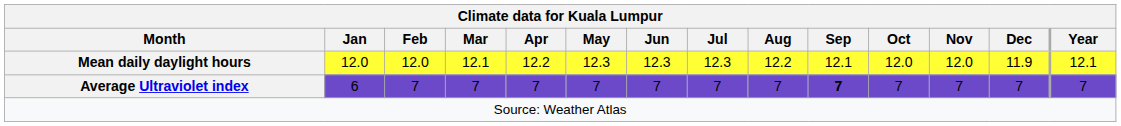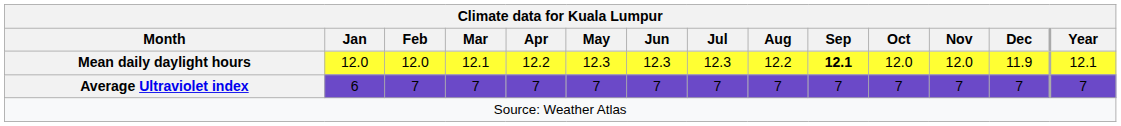(838, 63) normal -> (838, 63) bold
(838, 86) bold -> (838, 86) normal
